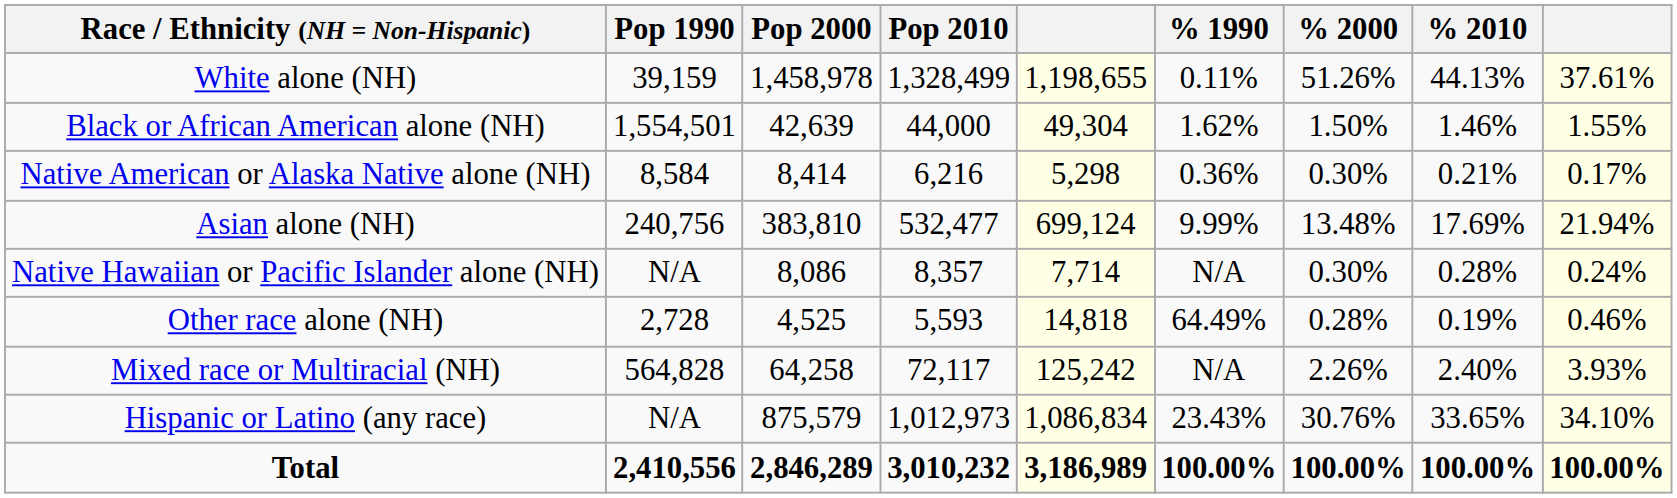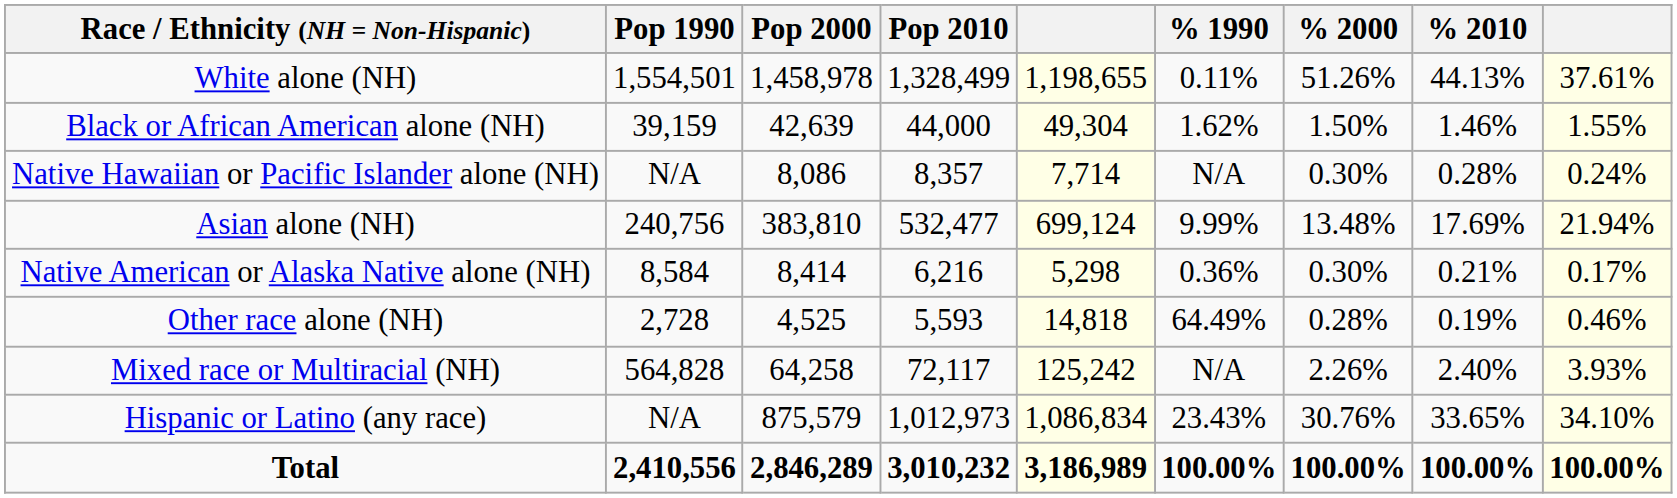(674, 77) 39,159 -> (674, 77) 1,554,501
(674, 126) 1,554,501 -> (674, 126) 39,159
rows swapped: (305, 175) <-> (305, 272)
